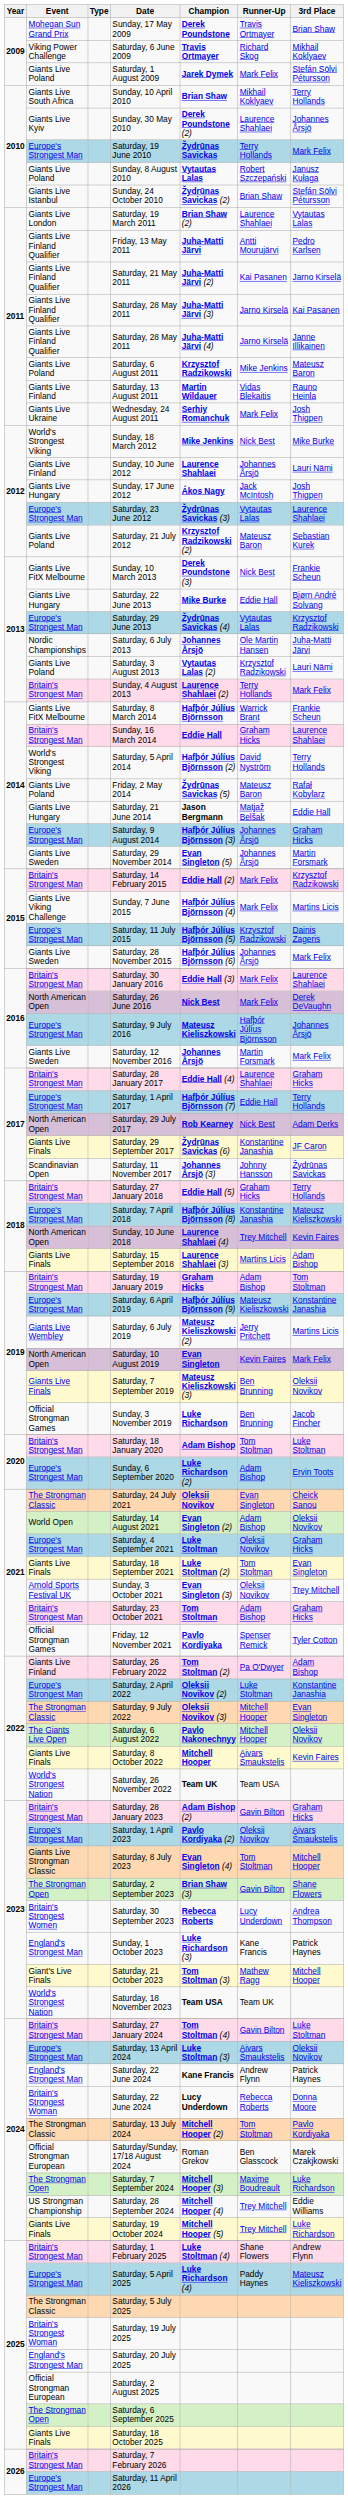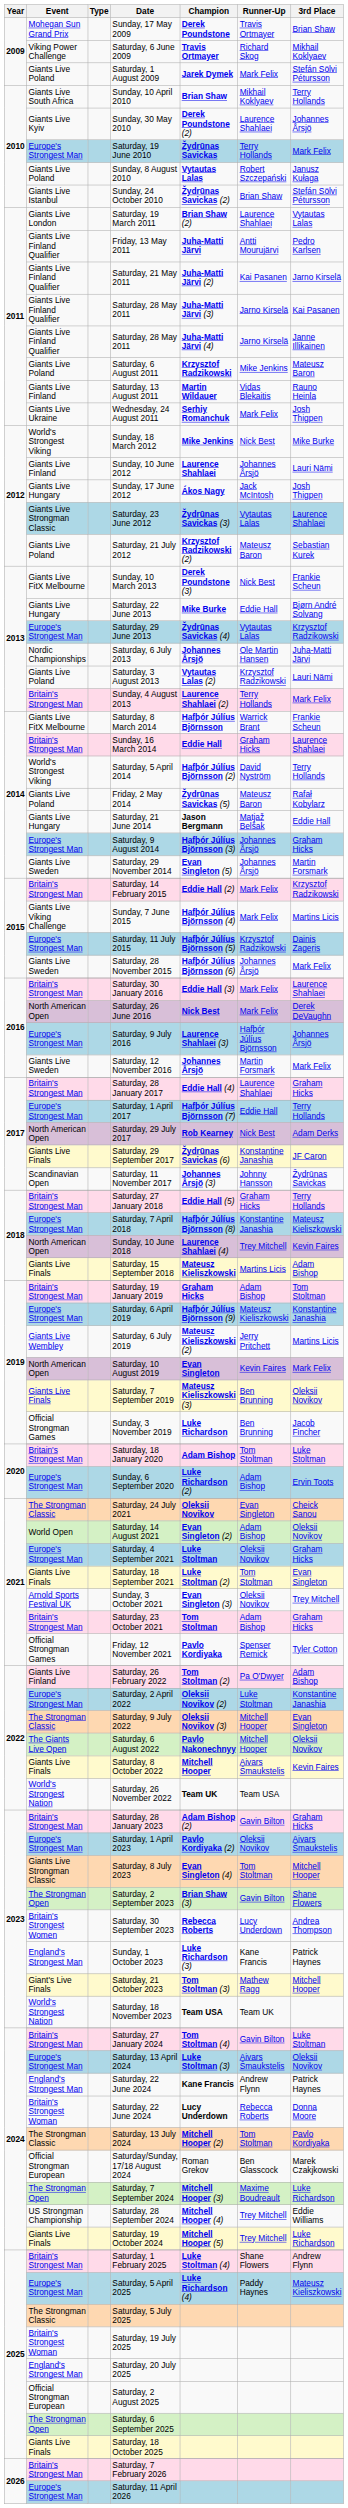(56, 513) Europe's Strongest Man -> (49, 518) Giants Live Strongman Classic
(209, 1029) Mateusz Kieliszkowski -> (205, 1039) Laurence Shahlaei (3)
(205, 1260) Laurence Shahlaei (3) -> (209, 1269) Mateusz Kieliszkowski
